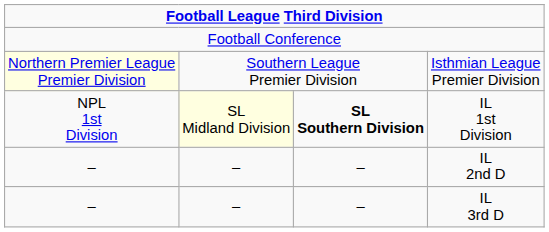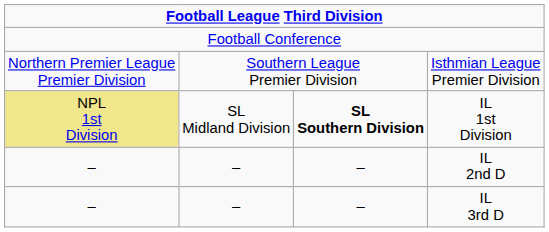(92, 71) lightyellow background -> (92, 71) no background
(92, 119) no background -> (92, 119) khaki background
(236, 119) lightyellow background -> (236, 119) no background
